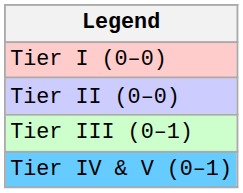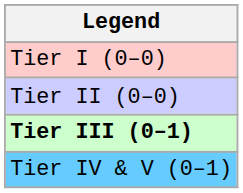(102, 133) normal -> (102, 133) bold
